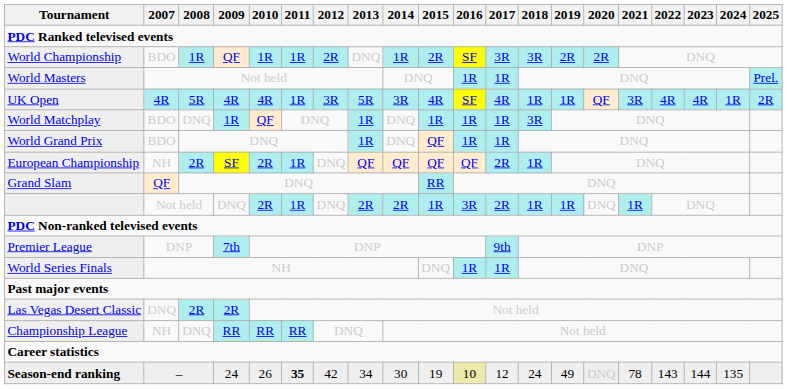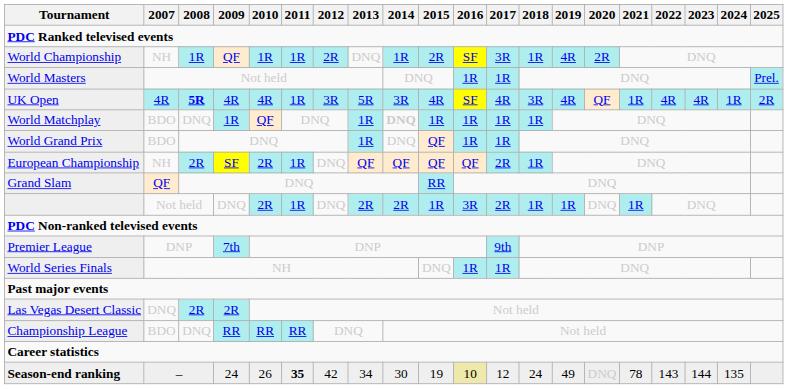(162, 57) BDO -> (162, 57) NH
(535, 57) 3R -> (536, 57) 1R
(567, 57) 2R -> (568, 57) 4R
(197, 99) normal -> (197, 99) bold
(535, 99) 1R -> (536, 99) 3R
(567, 99) 1R -> (568, 99) 4R
(635, 99) 3R -> (636, 99) 1R
(401, 120) normal -> (401, 120) bold
(535, 120) 3R -> (536, 120) 1R
(162, 330) NH -> (162, 330) BDO
